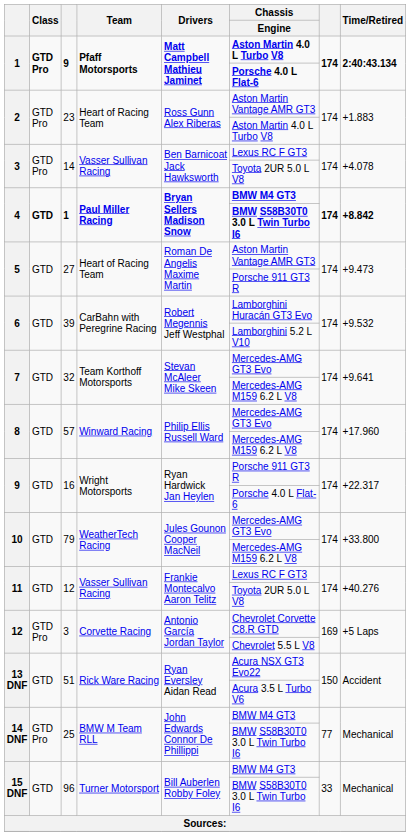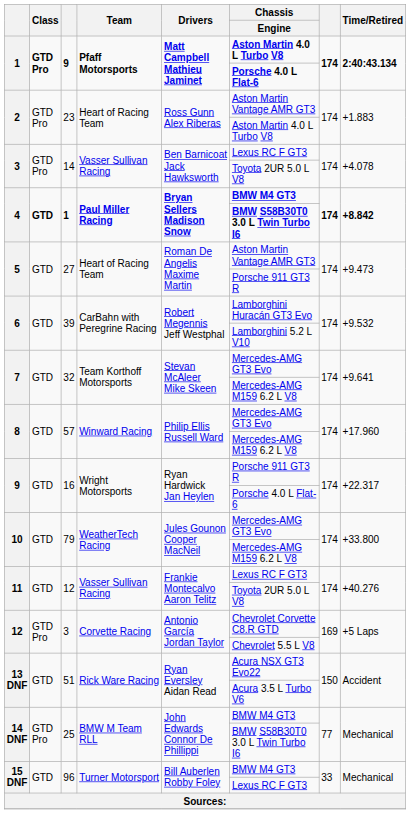(269, 796) BMW S58B30T0 3.0 L Twin Turbo I6 -> (270, 785) Lexus RC F GT3
